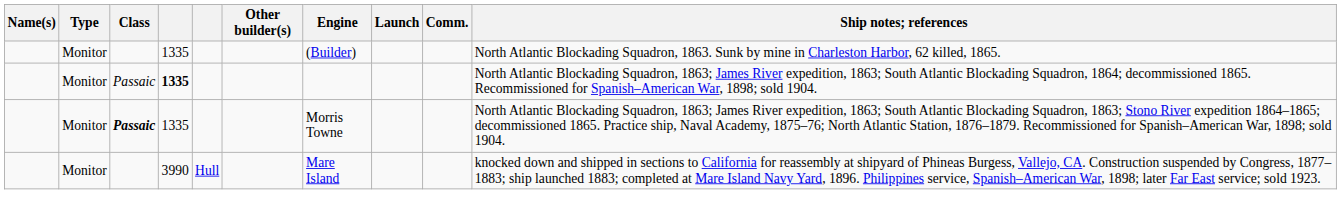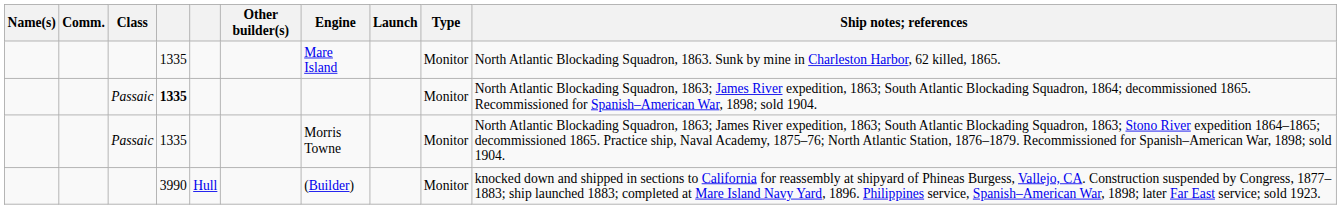columns swapped: (84, 22) <-> (447, 22)
(331, 52) (Builder) -> (321, 59) Mare Island
(134, 125) bold -> (132, 141) normal
(323, 170) Mare Island -> (329, 185) (Builder)
